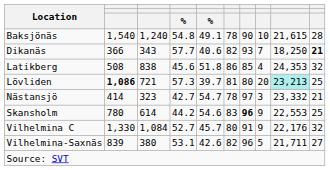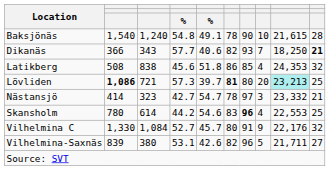(232, 82) normal -> (232, 82) bold
(260, 112) 9 -> (260, 112) 4
